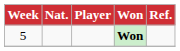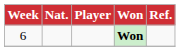(23, 35) 5 -> (23, 35) 6
